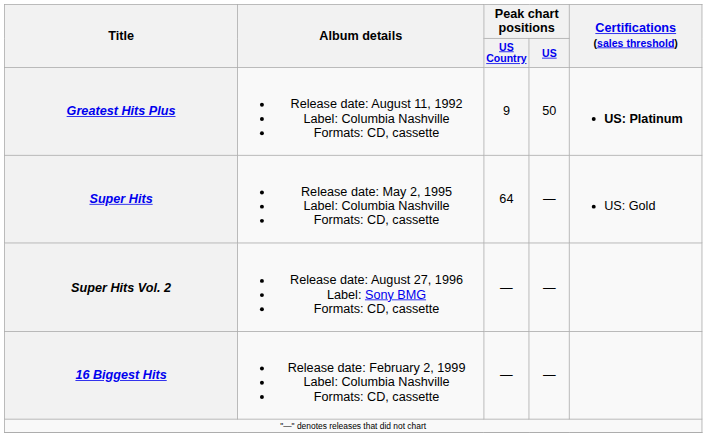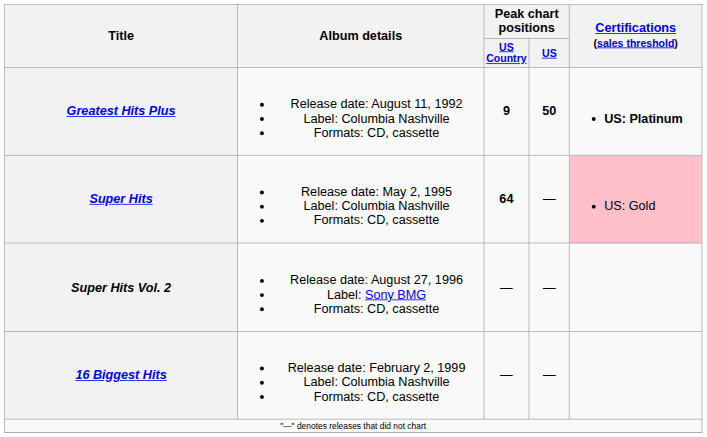(506, 111) normal -> (506, 111) bold
(549, 111) normal -> (549, 111) bold
(506, 199) normal -> (506, 199) bold
(636, 206) no background -> (636, 206) pink background
